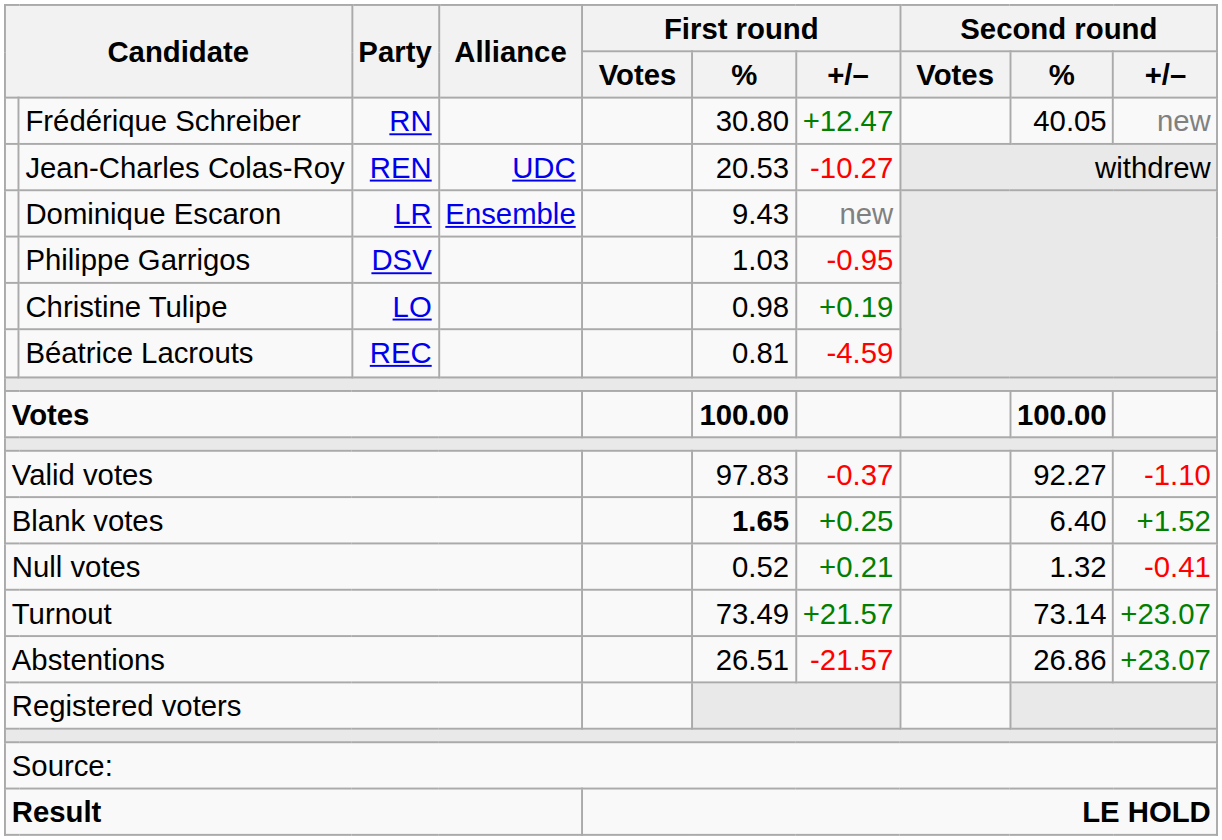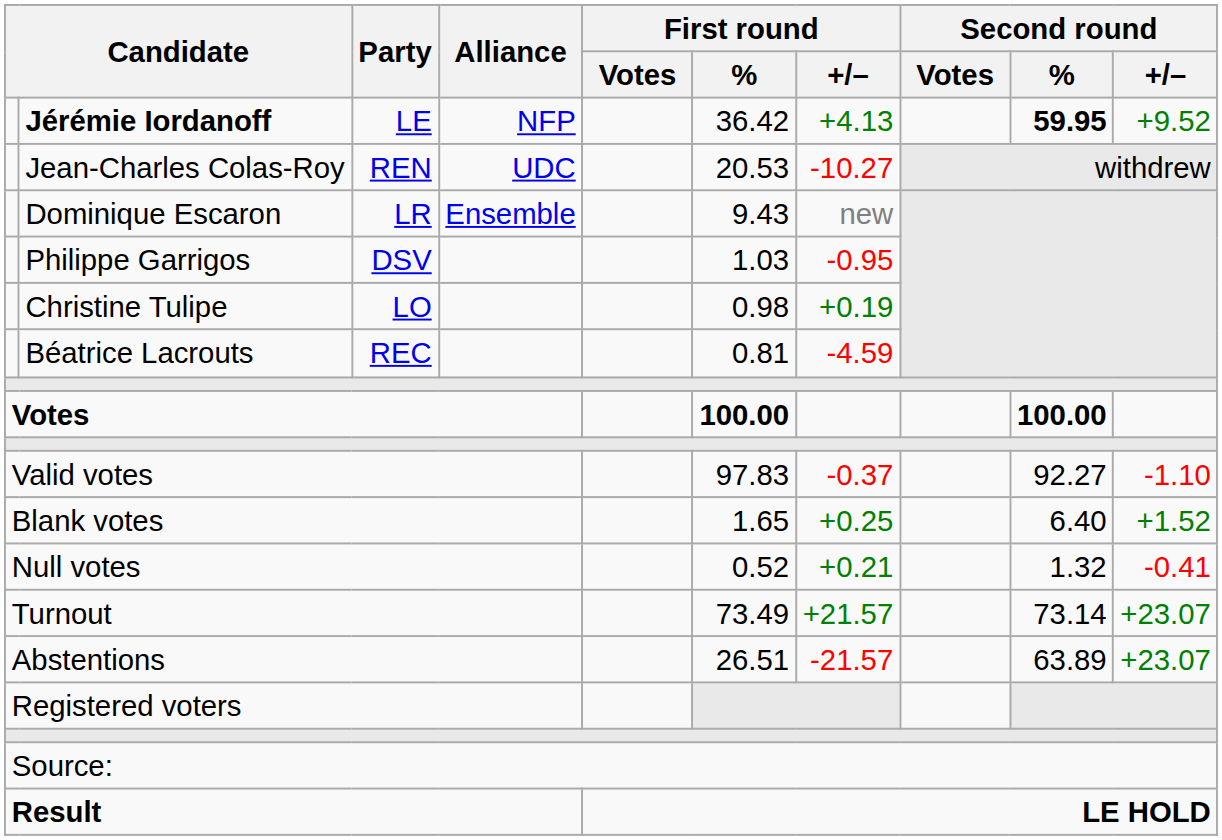+ row: (148, 121)
- row: (163, 121)
(761, 520) bold -> (761, 520) normal
(1070, 659) 26.86 -> (1070, 659) 63.89
